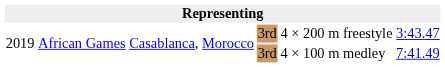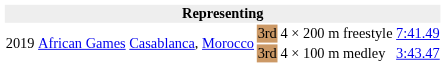(418, 33) 3:43.47 -> (418, 33) 7:41.49
(418, 53) 7:41.49 -> (418, 53) 3:43.47
